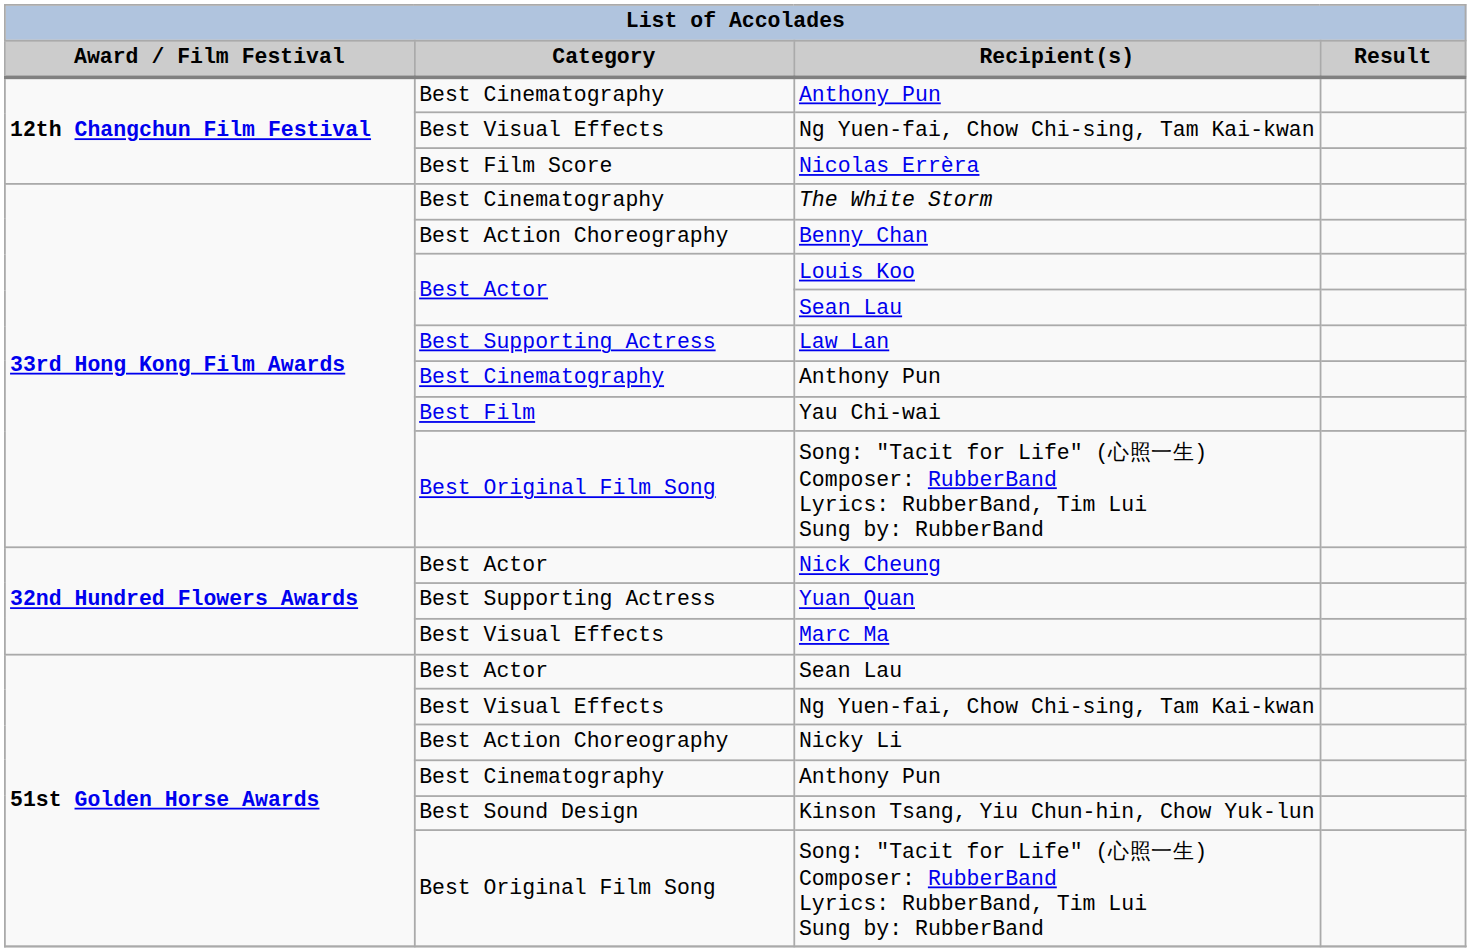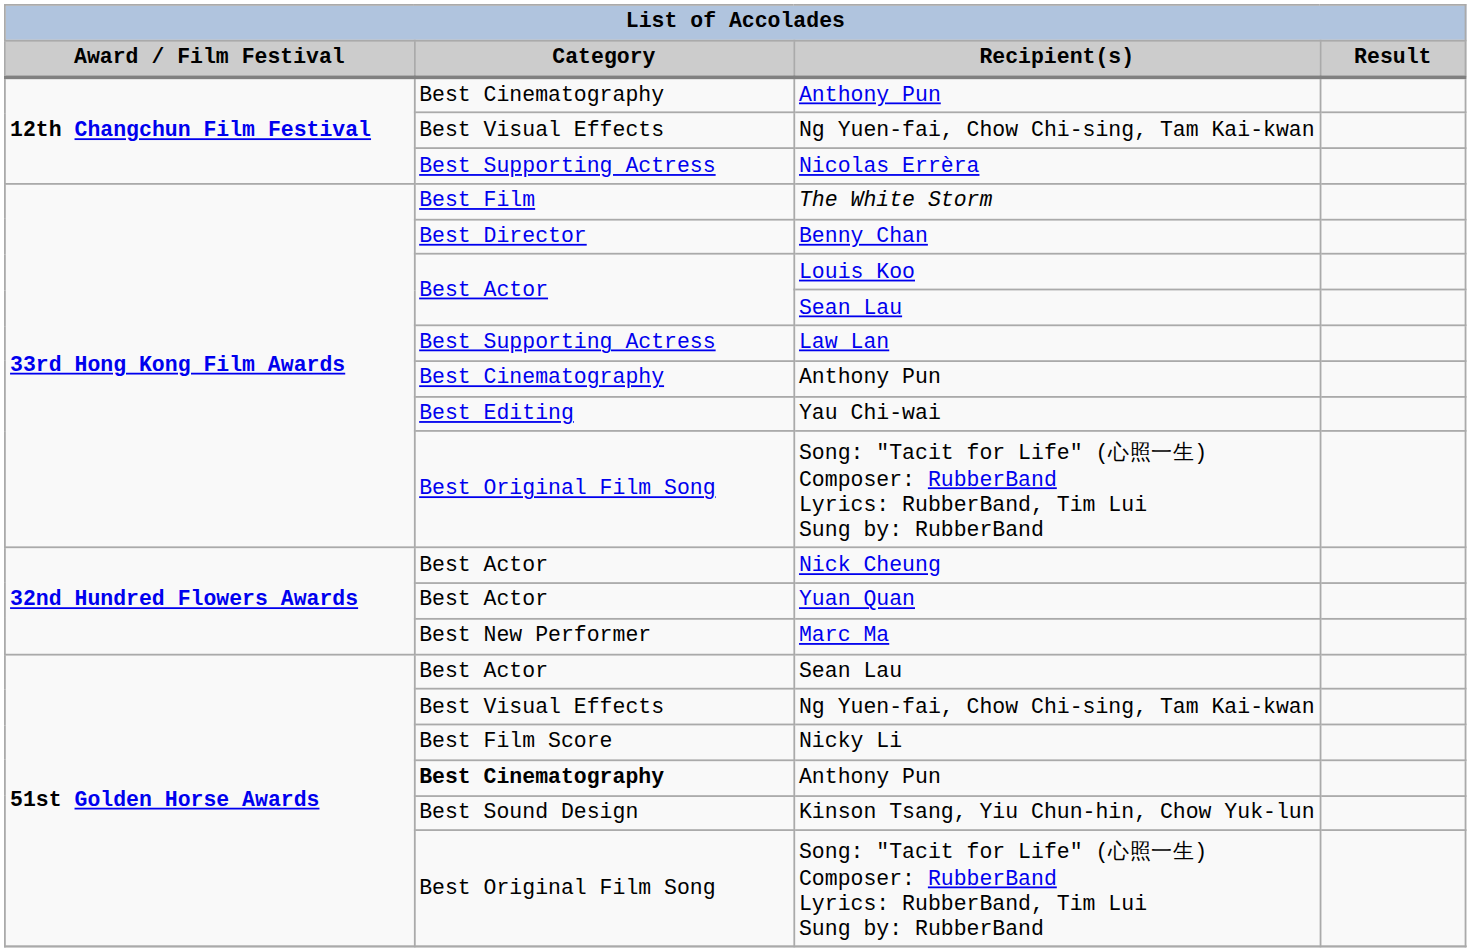(516, 166) Best Film Score -> (567, 166) Best Supporting Actress
(542, 201) Best Cinematography -> (477, 201) Best Film
(574, 237) Best Action Choreography -> (503, 237) Best Director
(477, 414) Best Film -> (496, 414) Best Editing
(567, 601) Best Supporting Actress -> (484, 601) Best Actor
(542, 636) Best Visual Effects -> (535, 636) Best New Performer
(574, 742) Best Action Choreography -> (516, 742) Best Film Score
(542, 778) normal -> (542, 778) bold
